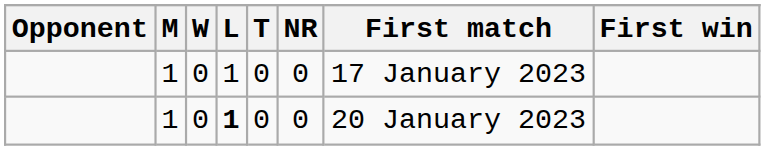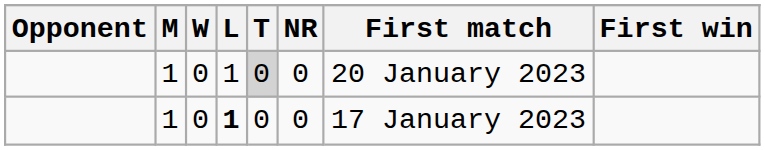(261, 74) no background -> (261, 74) lightgrey background
(459, 74) 17 January 2023 -> (459, 74) 20 January 2023
(459, 121) 20 January 2023 -> (459, 121) 17 January 2023
